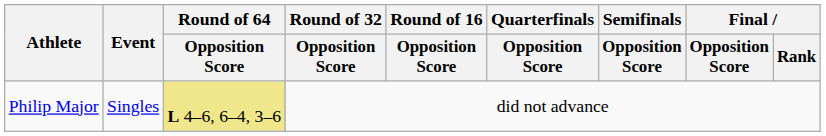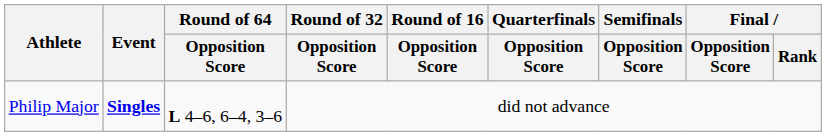(133, 106) normal -> (134, 106) bold
(224, 116) khaki background -> (225, 116) no background
